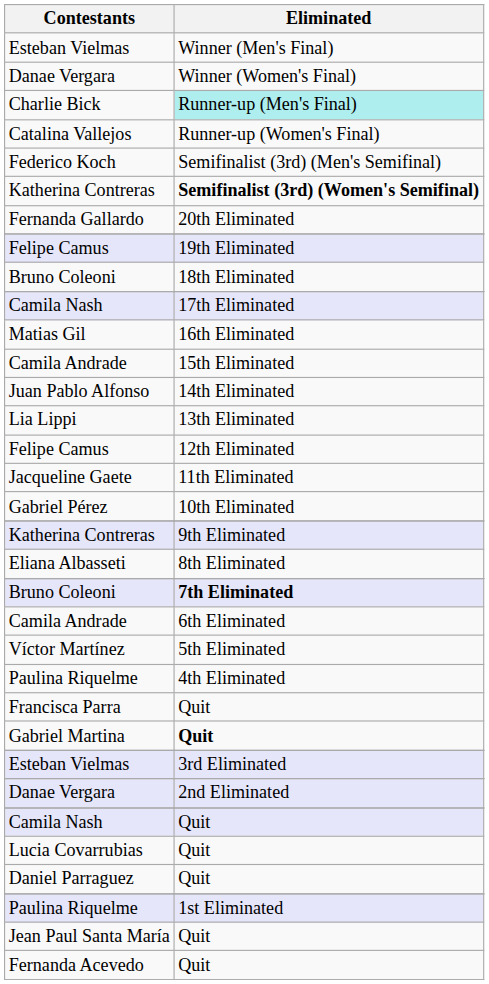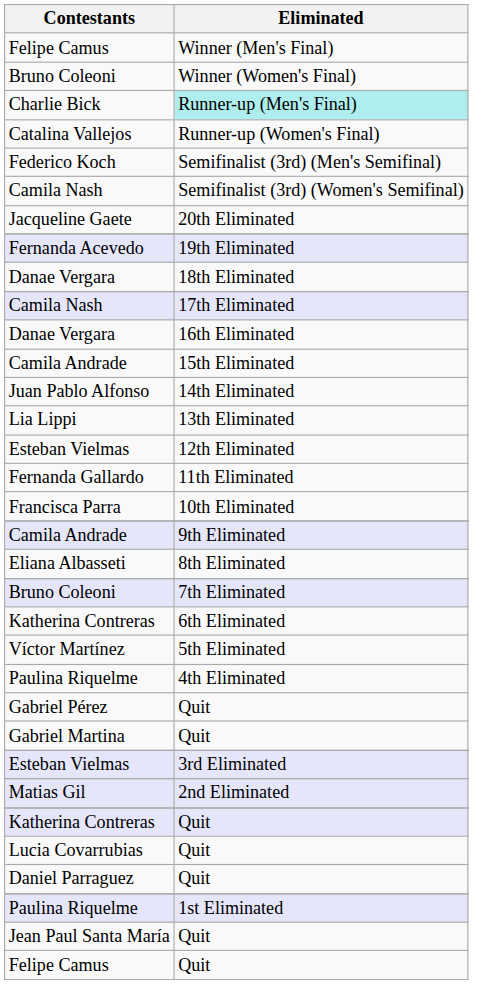(69, 47) Esteban Vielmas -> (59, 47) Felipe Camus
(62, 76) Danae Vergara -> (62, 76) Bruno Coleoni
(82, 190) Katherina Contreras -> (56, 190) Camila Nash
(329, 190) bold -> (321, 190) normal
(76, 219) Fernanda Gallardo -> (70, 219) Jacqueline Gaete
(59, 248) Felipe Camus -> (76, 248) Fernanda Acevedo
(62, 276) Bruno Coleoni -> (62, 276) Danae Vergara
(47, 334) Matias Gil -> (62, 334) Danae Vergara
(59, 448) Felipe Camus -> (69, 448) Esteban Vielmas
(70, 477) Jacqueline Gaete -> (76, 477) Fernanda Gallardo
(58, 506) Gabriel Pérez -> (65, 506) Francisca Parra
(82, 534) Katherina Contreras -> (68, 534) Camila Andrade
(236, 592) bold -> (232, 592) normal
(68, 620) Camila Andrade -> (82, 620) Katherina Contreras
(65, 707) Francisca Parra -> (58, 707) Gabriel Pérez
(196, 735) bold -> (194, 735) normal
(62, 793) Danae Vergara -> (47, 793) Matias Gil
(56, 821) Camila Nash -> (82, 821) Katherina Contreras
(76, 965) Fernanda Acevedo -> (59, 965) Felipe Camus
